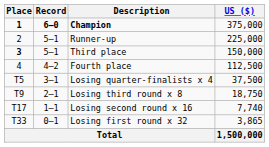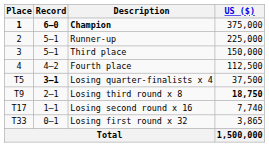(19, 53) bold -> (19, 53) normal
(51, 80) normal -> (51, 80) bold
(247, 94) normal -> (247, 94) bold
